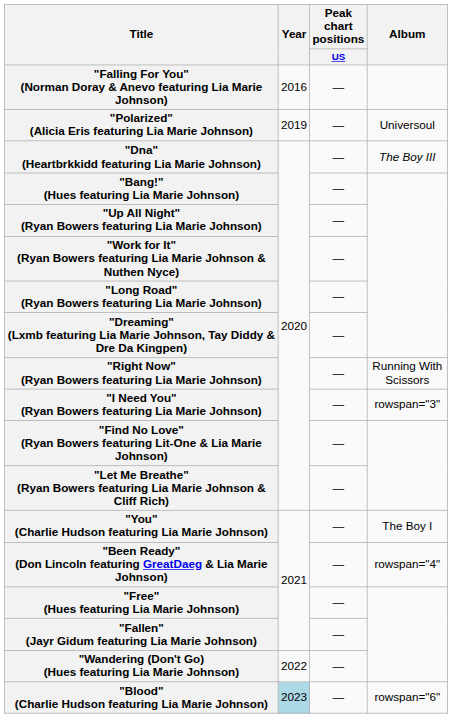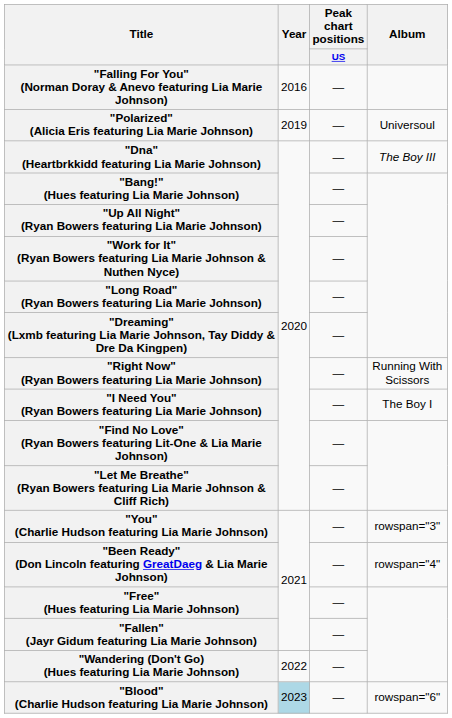(407, 405) rowspan="3" -> (407, 405) The Boy I
(407, 526) The Boy I -> (407, 526) rowspan="3"
